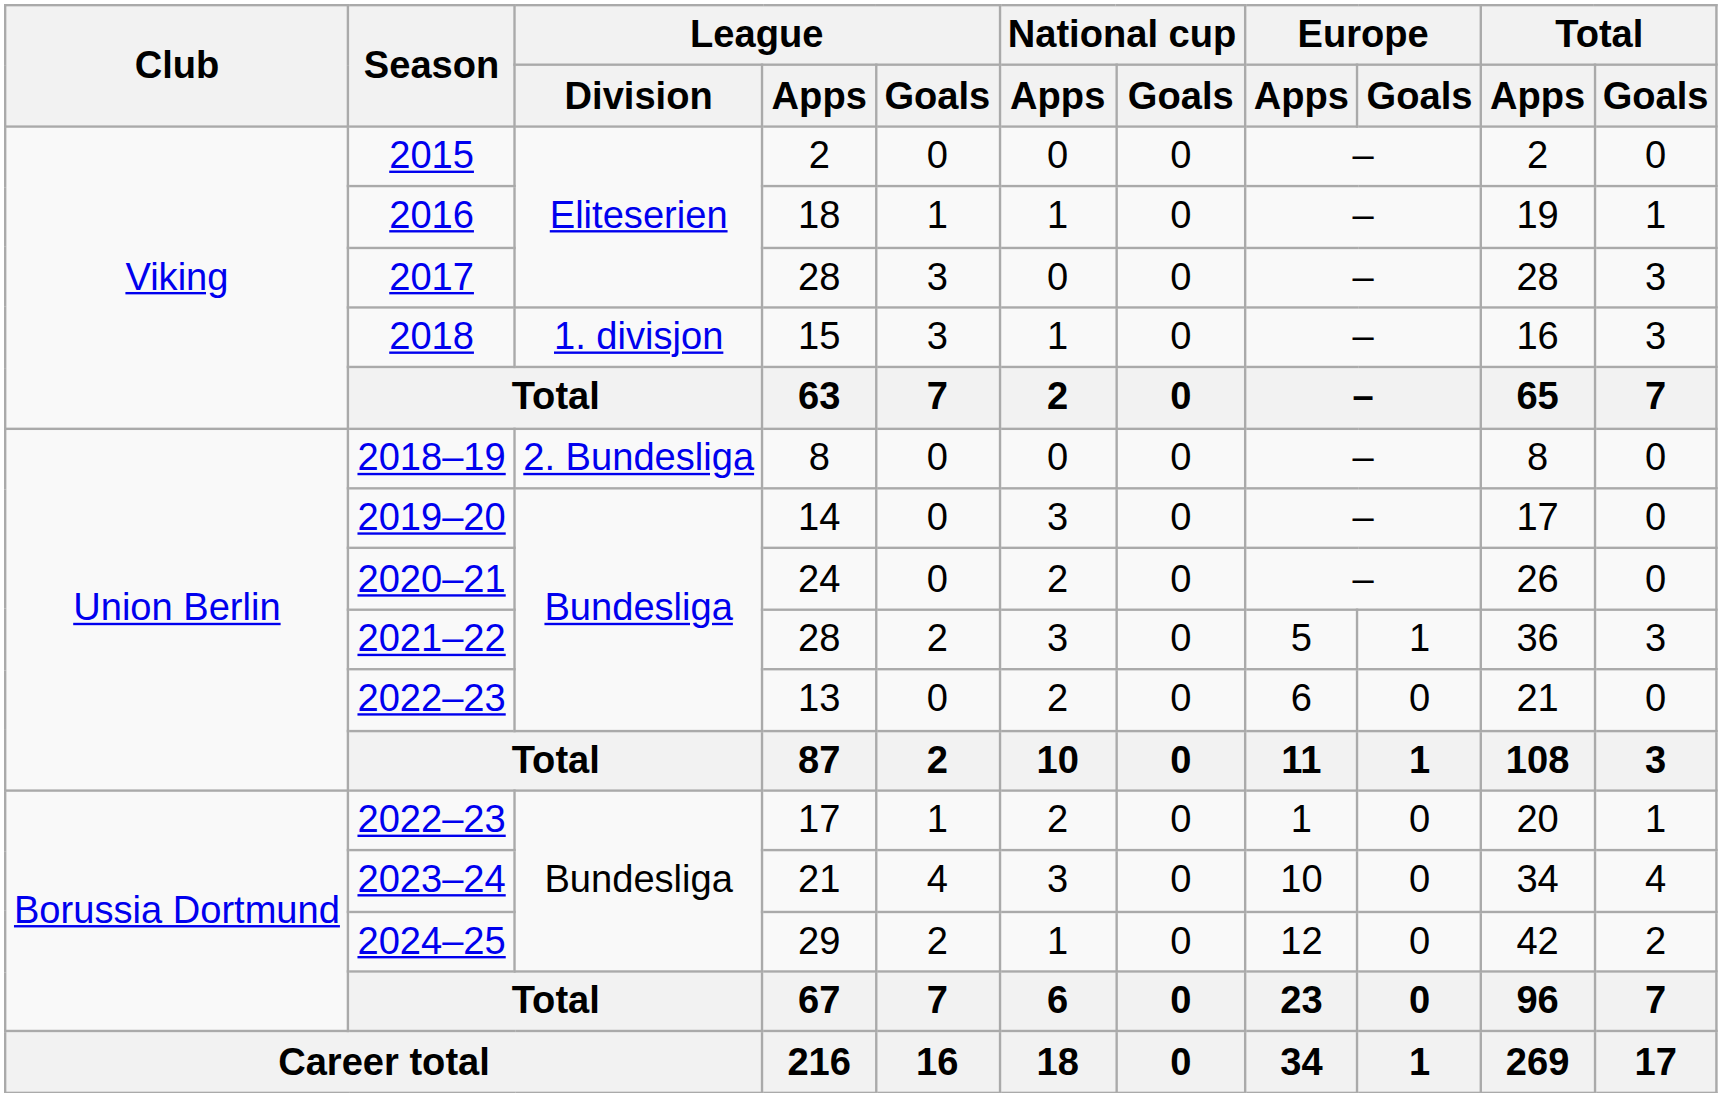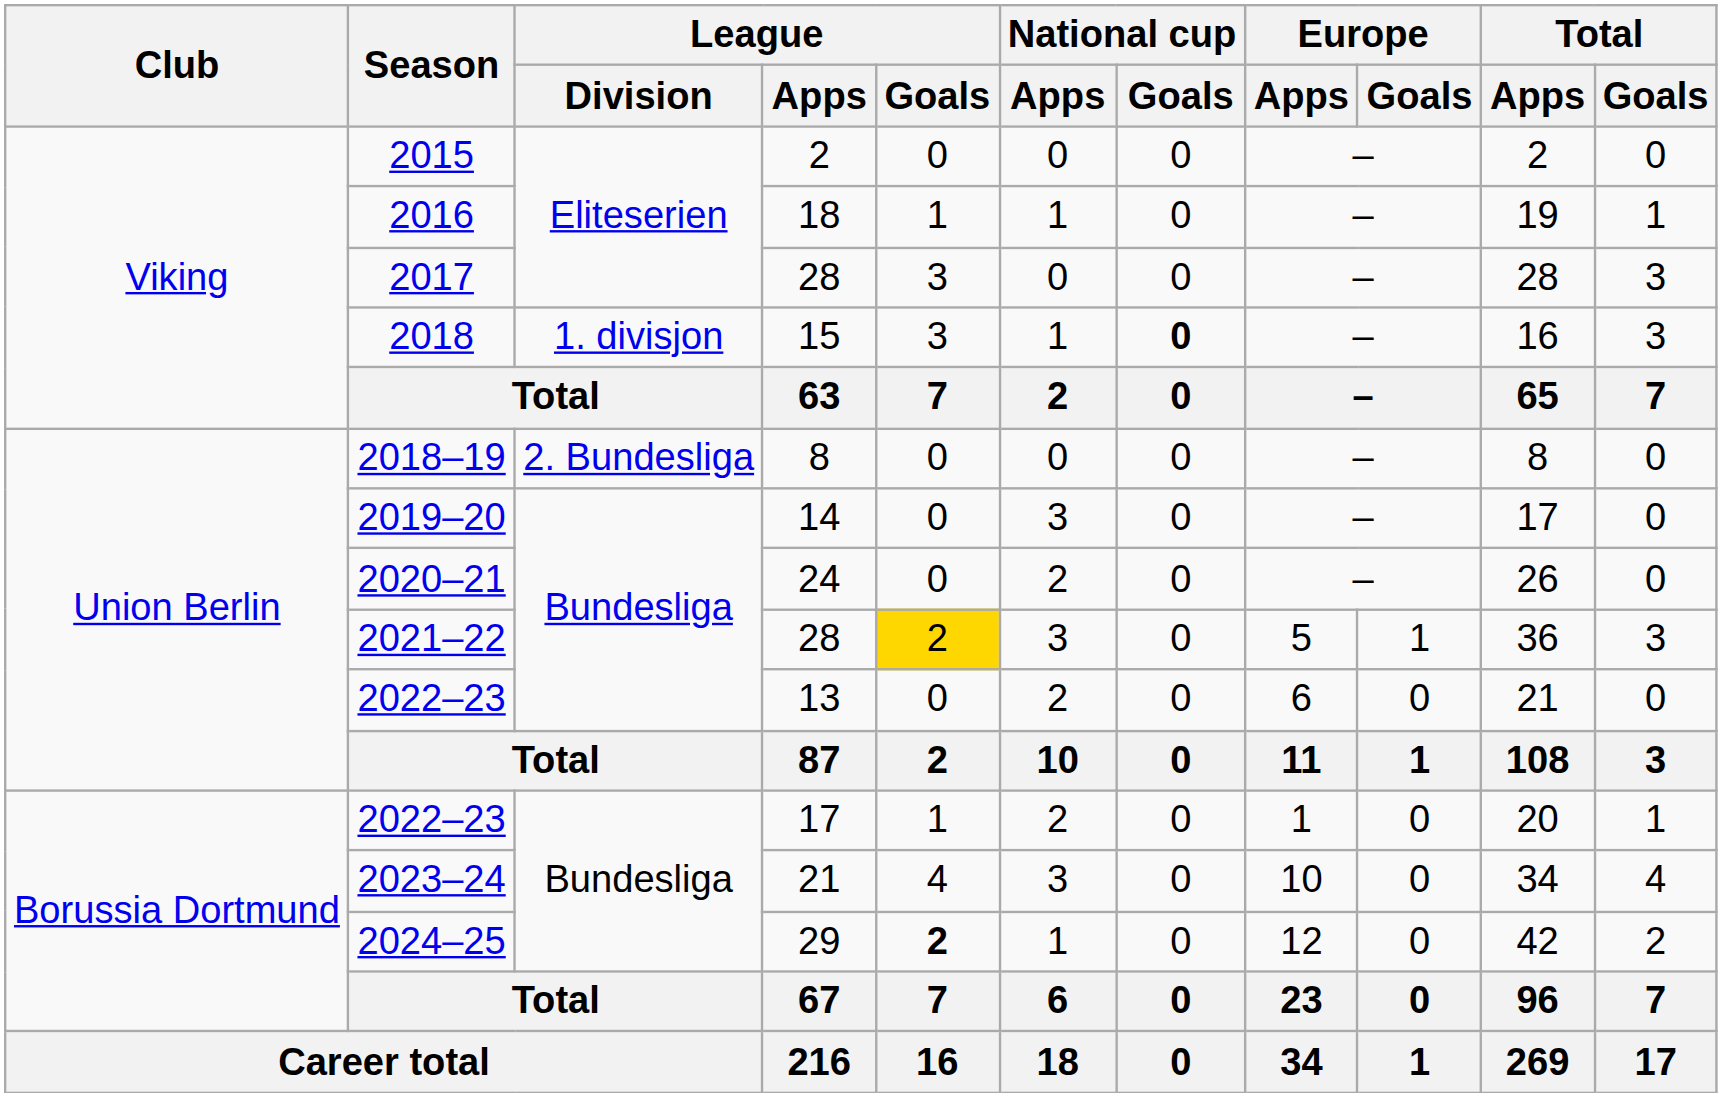(1181, 336) normal -> (1181, 336) bold
(937, 638) no background -> (937, 638) gold background
(937, 940) normal -> (937, 940) bold
